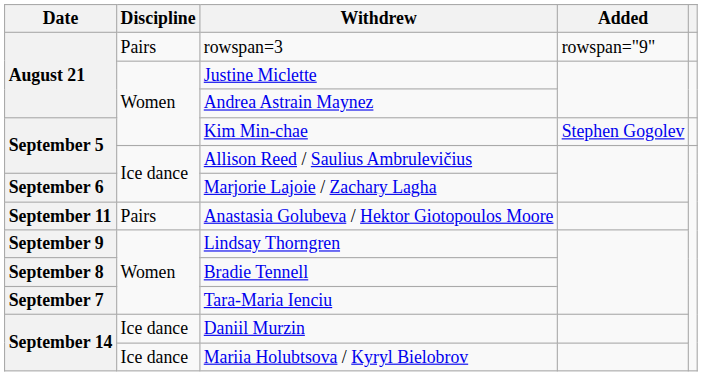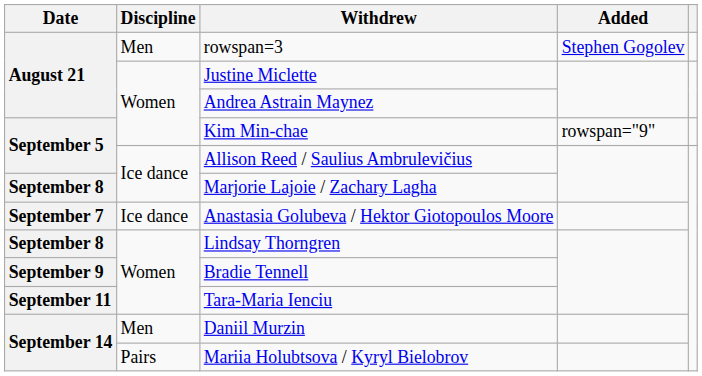(138, 46) Pairs -> (137, 46) Men
(608, 46) rowspan="9" -> (623, 46) Stephen Gogolev
(623, 131) Stephen Gogolev -> (608, 131) rowspan="9"
(56, 187) September 6 -> (56, 187) September 8
(60, 215) September 11 -> (56, 215) September 7
(138, 215) Pairs -> (154, 215) Ice dance
(56, 243) September 9 -> (56, 243) September 8
(56, 272) September 8 -> (56, 272) September 9
(56, 300) September 7 -> (60, 300) September 11
(154, 328) Ice dance -> (137, 328) Men
(154, 356) Ice dance -> (138, 356) Pairs
